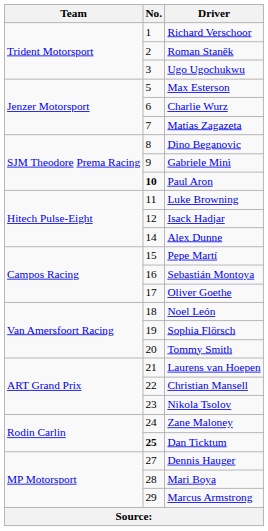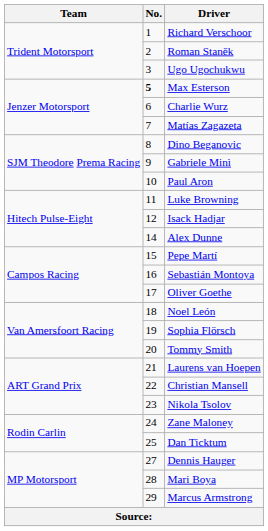(148, 87) normal -> (148, 87) bold
(151, 181) bold -> (151, 181) normal
(151, 441) bold -> (151, 441) normal
